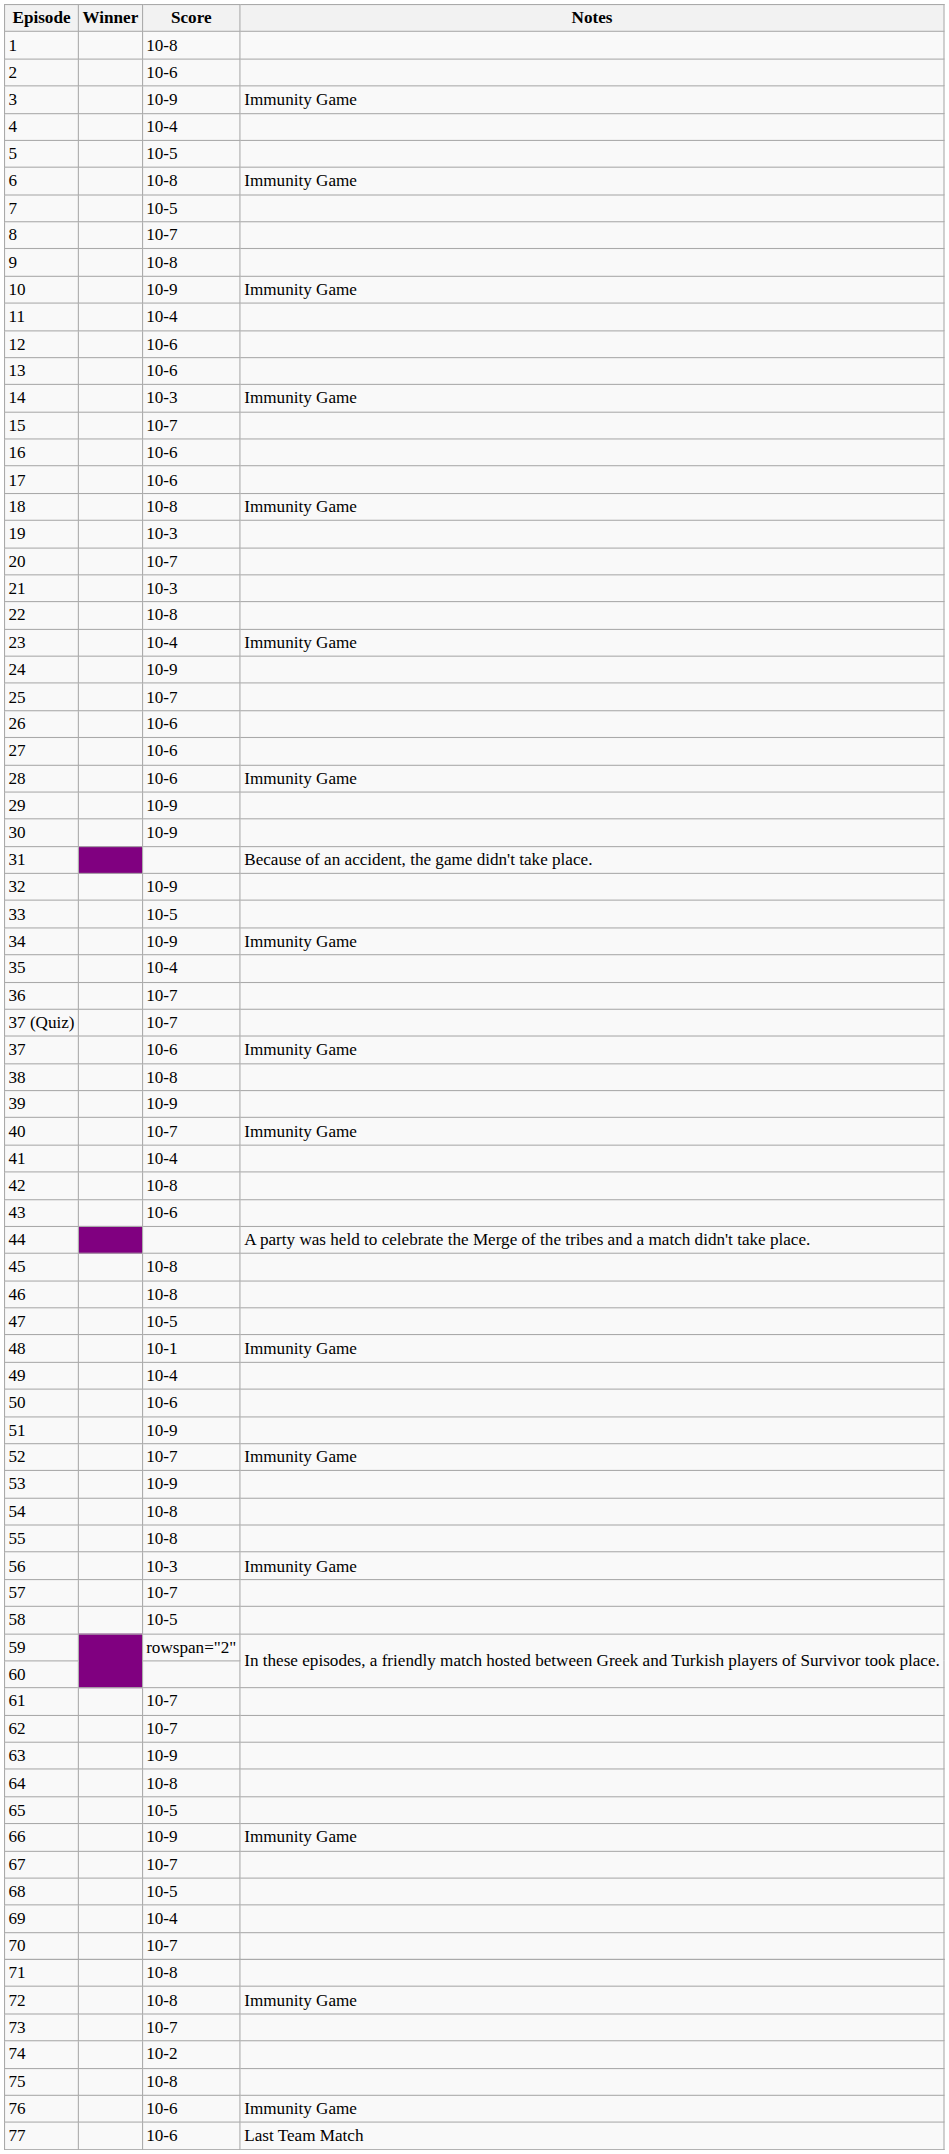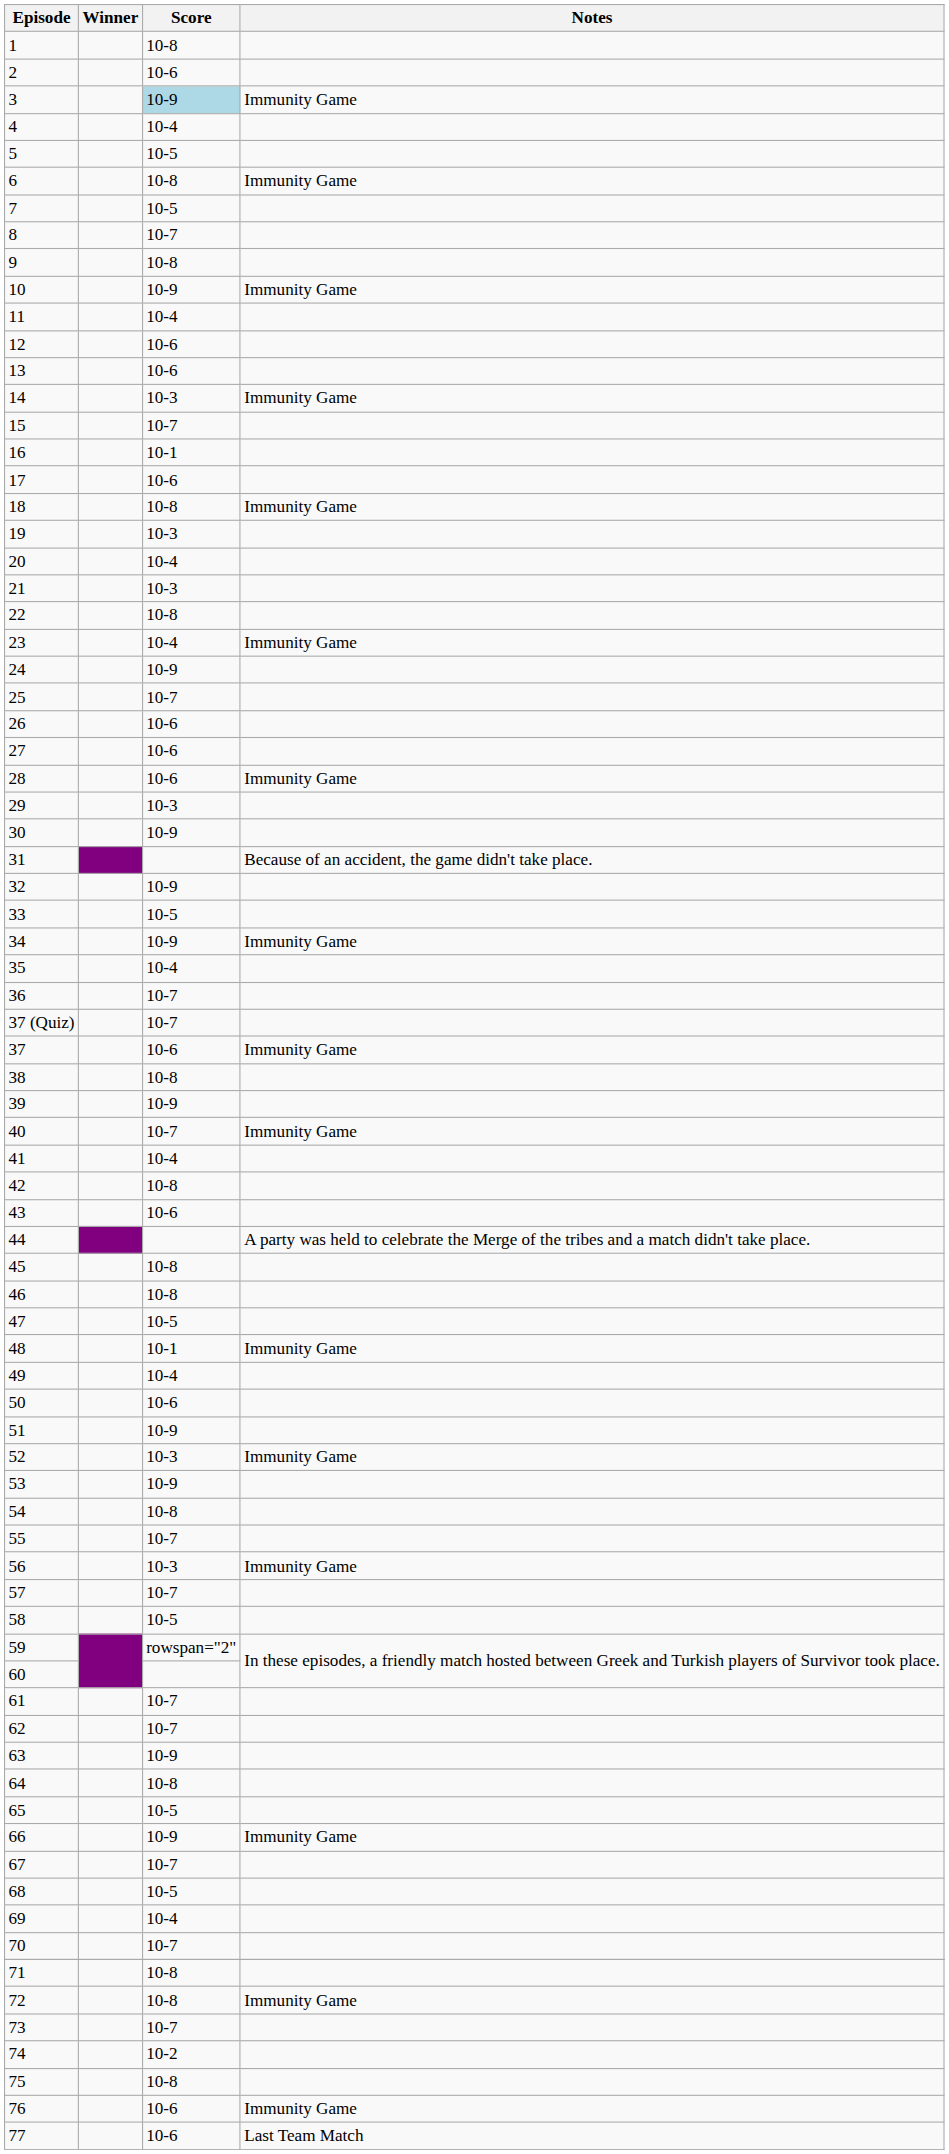(162, 99) no background -> (162, 99) lightblue background
(162, 452) 10-6 -> (162, 452) 10-1
(162, 561) 10-7 -> (162, 561) 10-4
(162, 805) 10-9 -> (162, 805) 10-3
(162, 1457) 10-7 -> (162, 1457) 10-3
(162, 1538) 10-8 -> (162, 1538) 10-7
